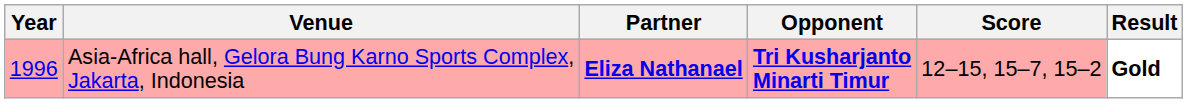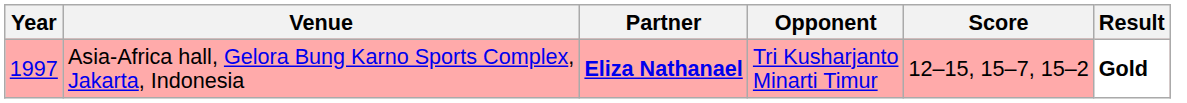(34, 68) 1996 -> (34, 68) 1997
(832, 68) bold -> (826, 68) normal
